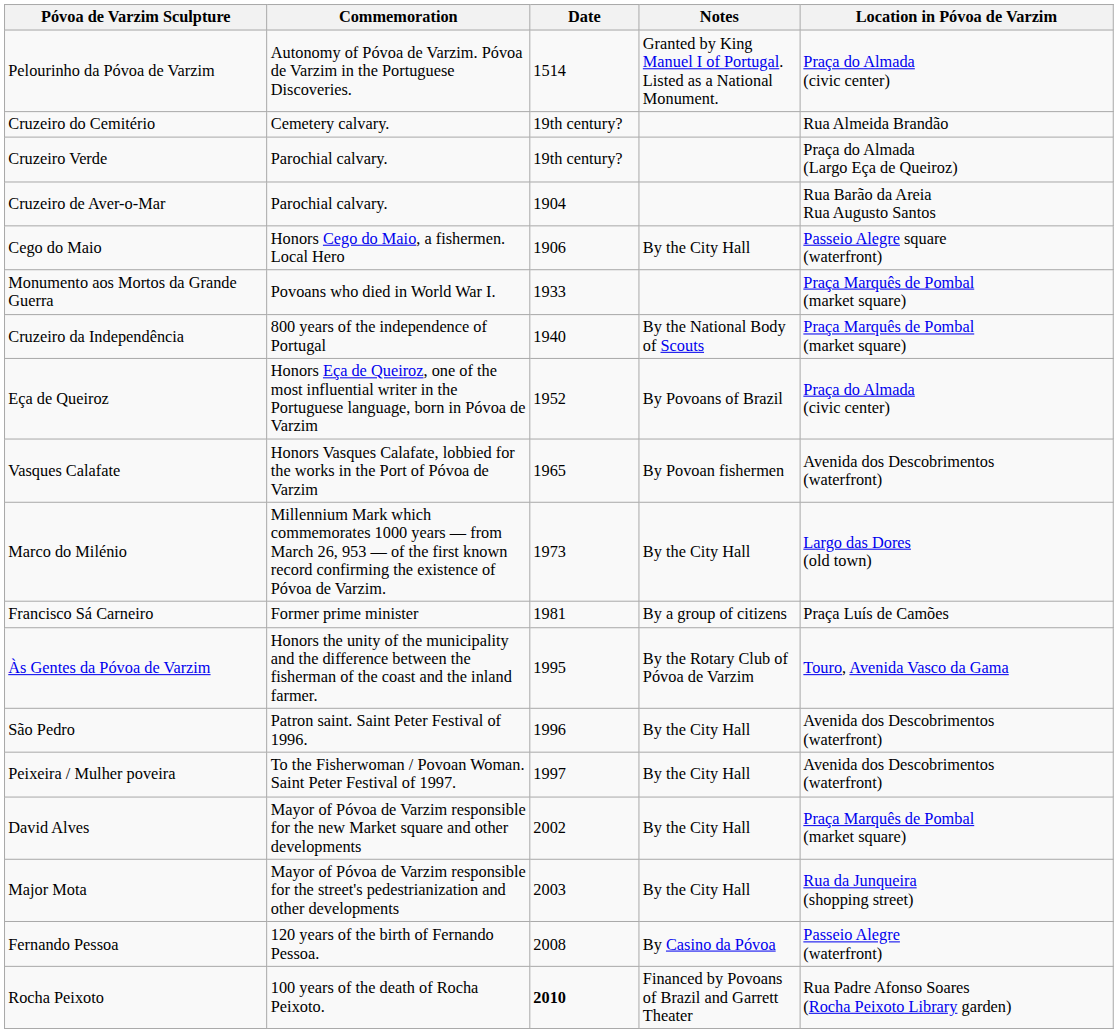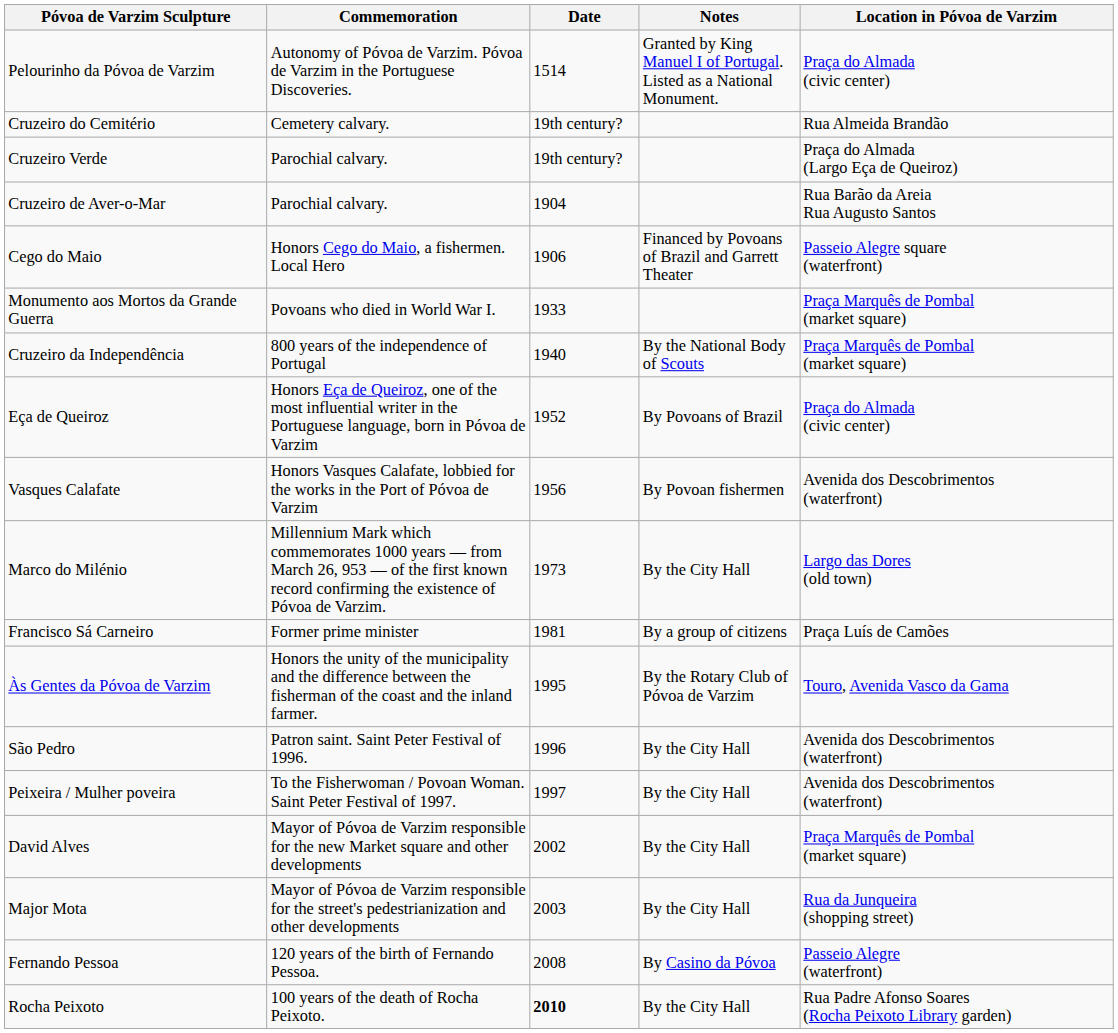(697, 247) By the City Hall -> (713, 257) Financed by Povoans of Brazil and Garrett Theater
(550, 470) 1965 -> (550, 489) 1956
(713, 997) Financed by Povoans of Brazil and Garrett Theater -> (697, 1006) By the City Hall
